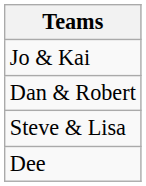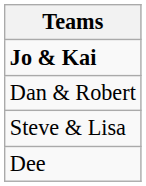(50, 57) normal -> (53, 57) bold
